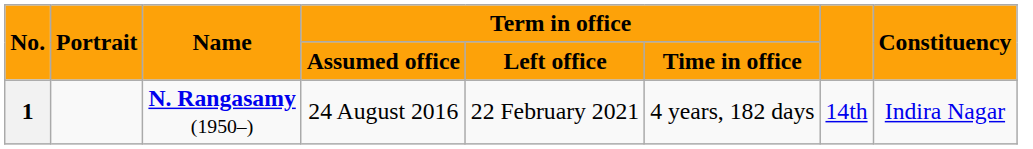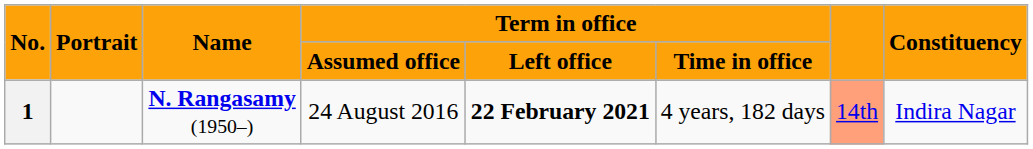(555, 111) normal -> (560, 111) bold
(847, 111) no background -> (857, 111) lightsalmon background
